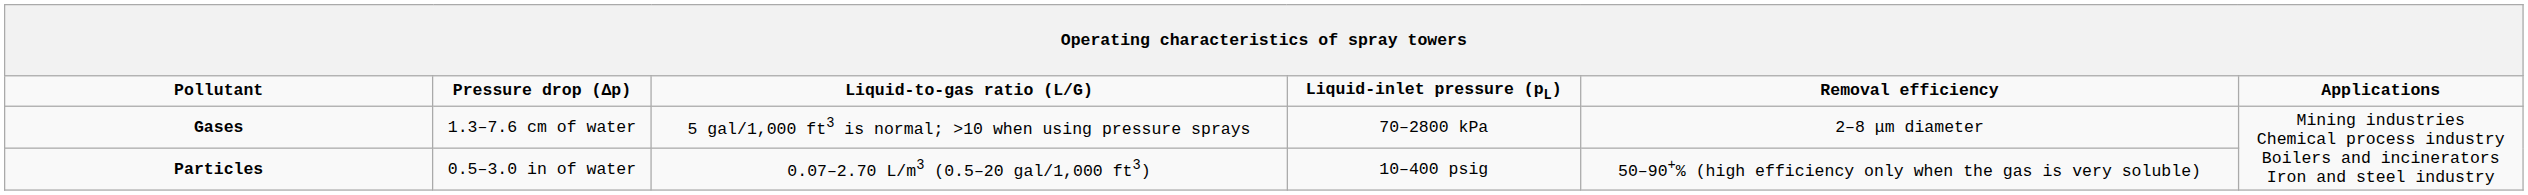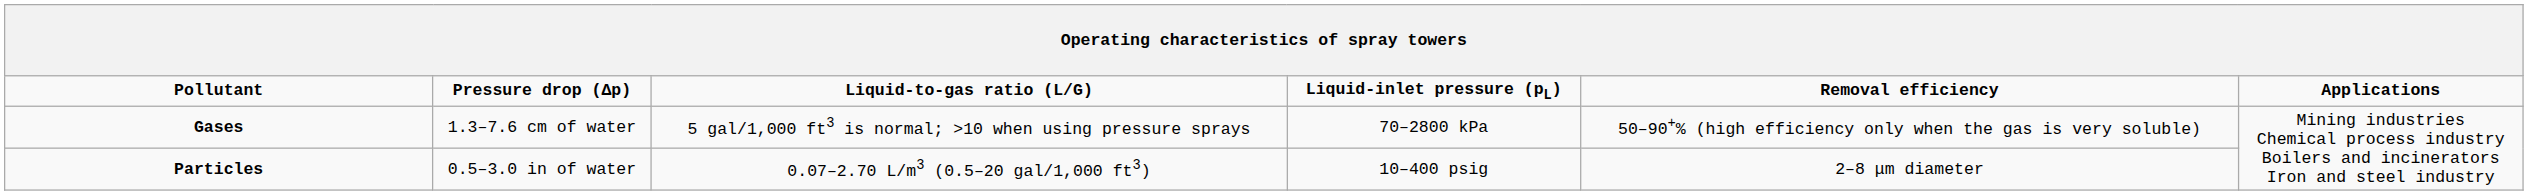(1909, 127) 2–8 μm diameter -> (1910, 127) 50–90+% (high efficiency only when the gas is very soluble)
(1910, 169) 50–90+% (high efficiency only when the gas is very soluble) -> (1909, 169) 2–8 μm diameter
